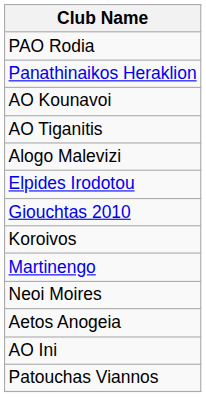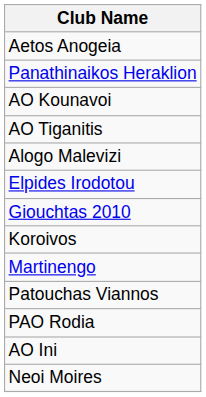(52, 45) PAO Rodia -> (65, 45) Aetos Anogeia
(55, 294) Neoi Moires -> (84, 294) Patouchas Viannos
(65, 322) Aetos Anogeia -> (52, 322) PAO Rodia
(84, 377) Patouchas Viannos -> (55, 377) Neoi Moires
